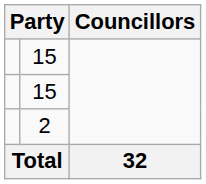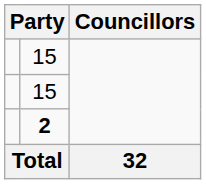(45, 126) normal -> (45, 126) bold
